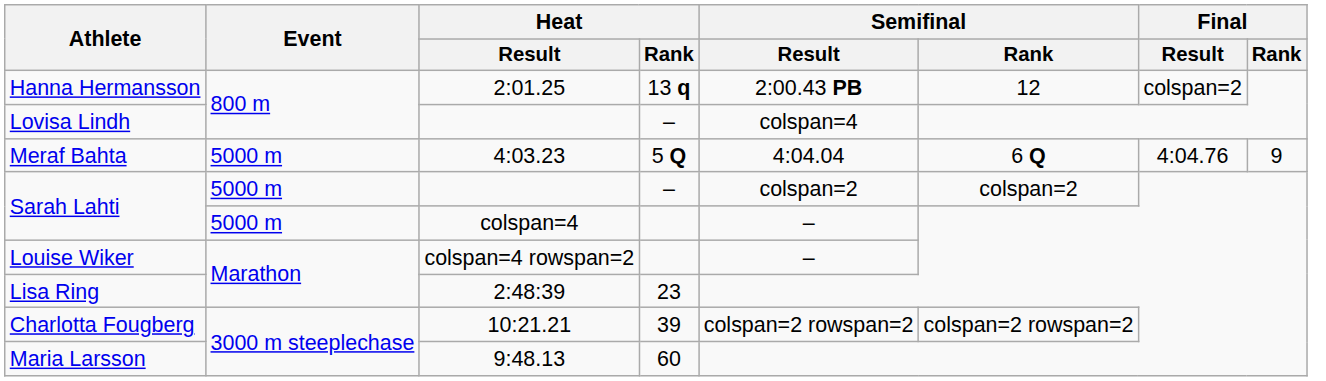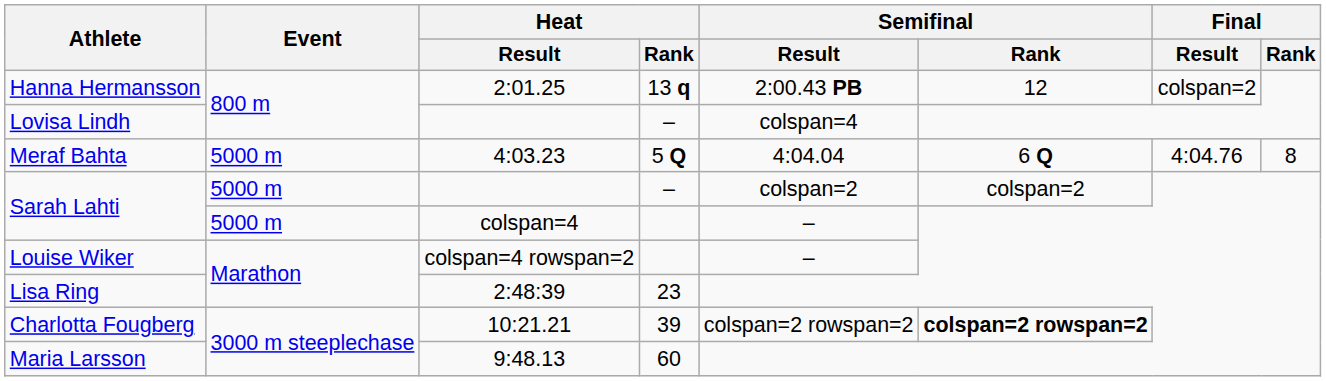(1277, 156) 9 -> (1291, 156) 8
(1028, 325) normal -> (1036, 325) bold
